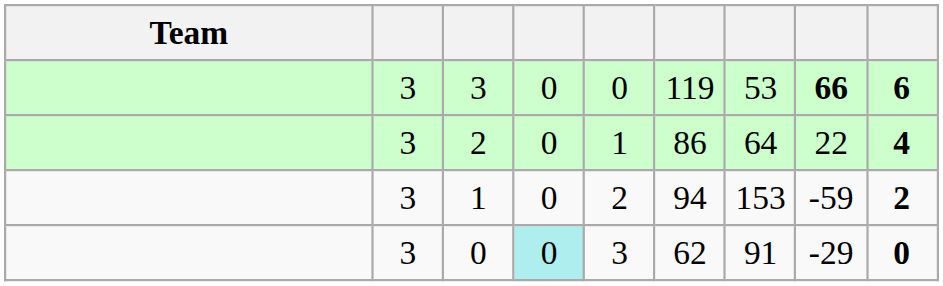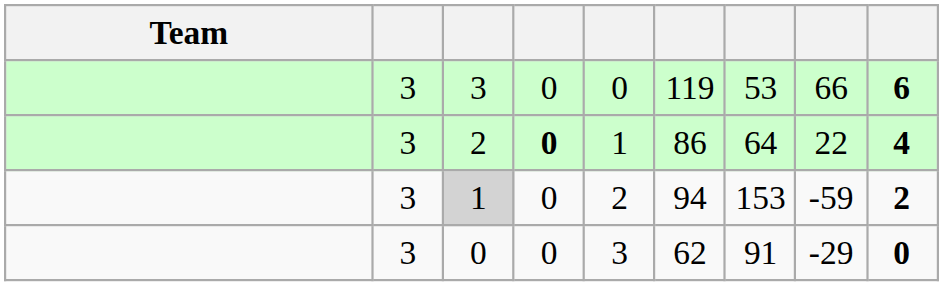(831, 87) bold -> (831, 87) normal
(549, 142) normal -> (549, 142) bold
(478, 197) no background -> (478, 197) lightgrey background
(549, 252) paleturquoise background -> (549, 252) no background
